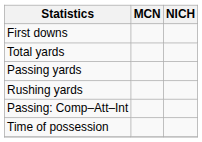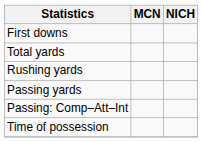rows swapped: (45, 89) <-> (44, 71)
